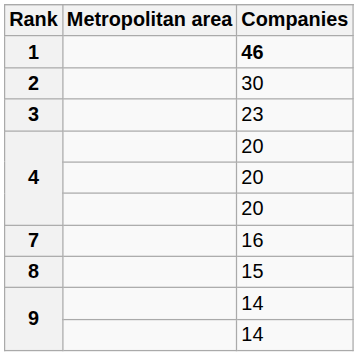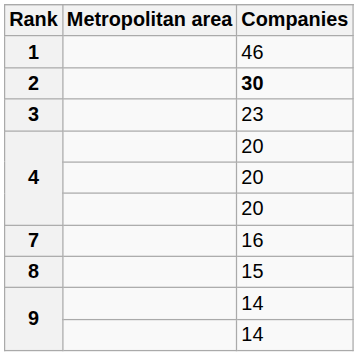(252, 51) bold -> (252, 51) normal
(252, 83) normal -> (252, 83) bold
